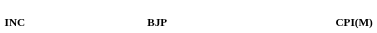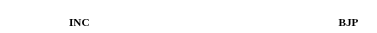- column: (354, 7)
